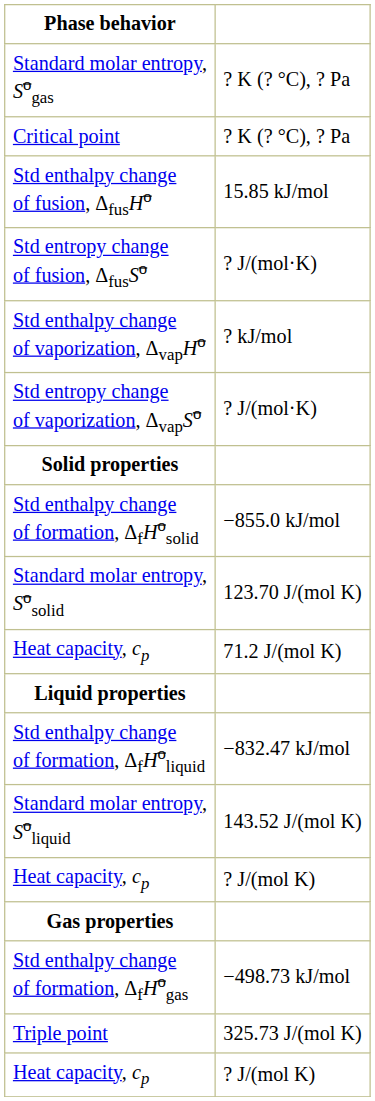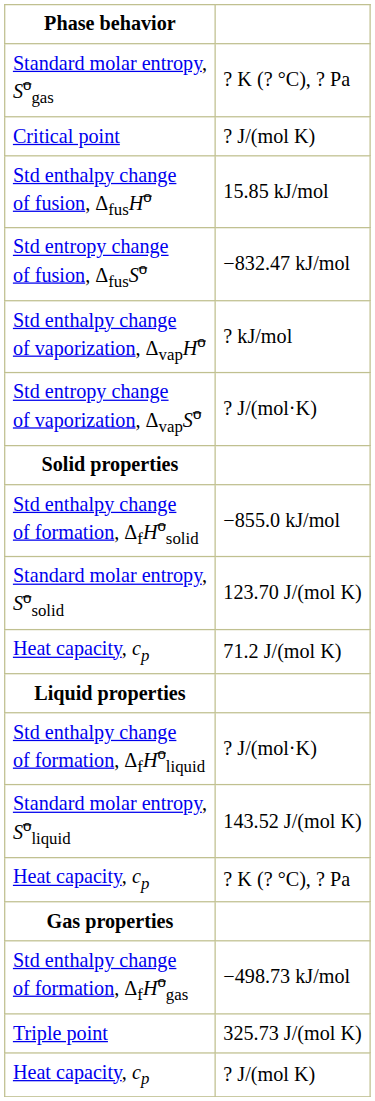(287, 135) ? K (? °C), ? Pa -> (269, 135) ? J/(mol K)
(270, 263) ? J/(mol·K) -> (287, 263) −832.47 kJ/mol
(287, 748) −832.47 kJ/mol -> (270, 748) ? J/(mol·K)
(269, 879) ? J/(mol K) -> (287, 879) ? K (? °C), ? Pa
